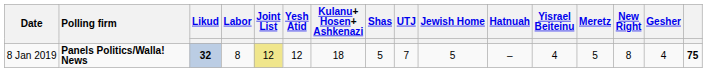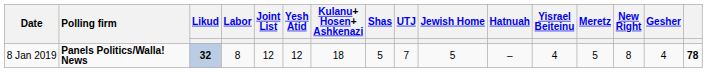(268, 56) khaki background -> (268, 56) no background
(693, 56) 75 -> (693, 56) 78
